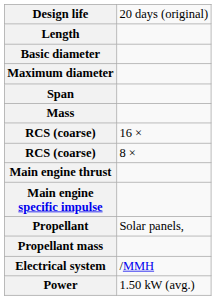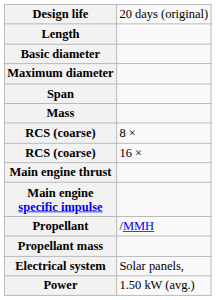(131, 133) 16 × -> (128, 133) 8 ×
(128, 152) 8 × -> (131, 152) 16 ×
(152, 226) Solar panels, -> (137, 226) /MMH
(137, 265) /MMH -> (152, 265) Solar panels,
